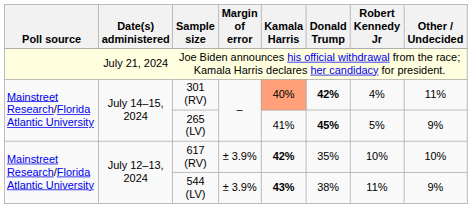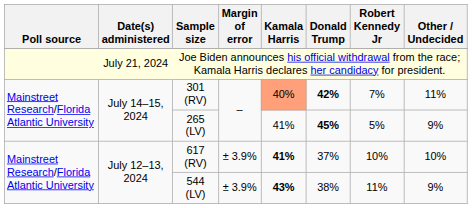(377, 95) 4% -> (377, 95) 7%
(284, 157) 42% -> (284, 157) 41%
(328, 157) 35% -> (328, 157) 37%
